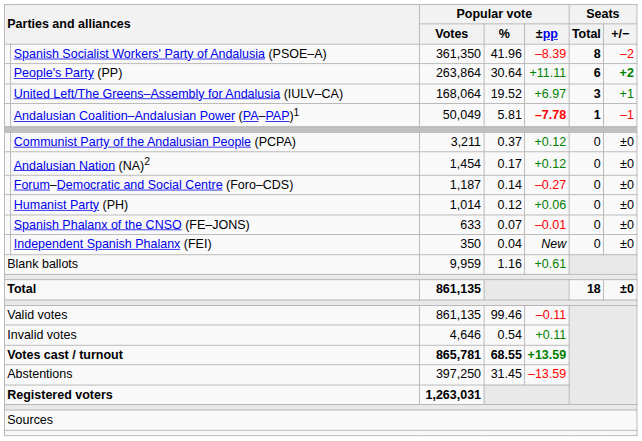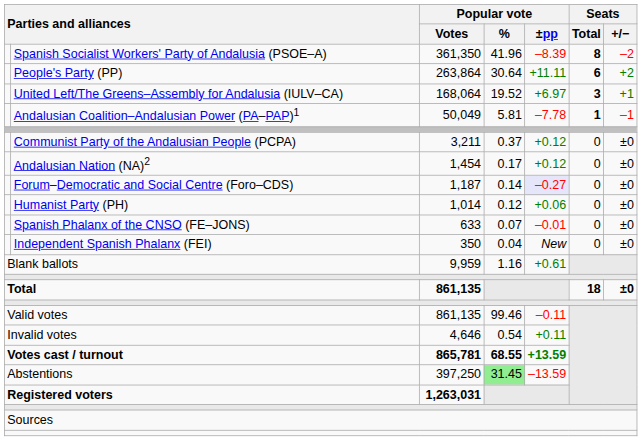(627, 73) bold -> (627, 73) normal
(551, 115) bold -> (551, 115) normal
(551, 185) no background -> (551, 185) lavender background
(506, 374) no background -> (506, 374) lightgreen background
